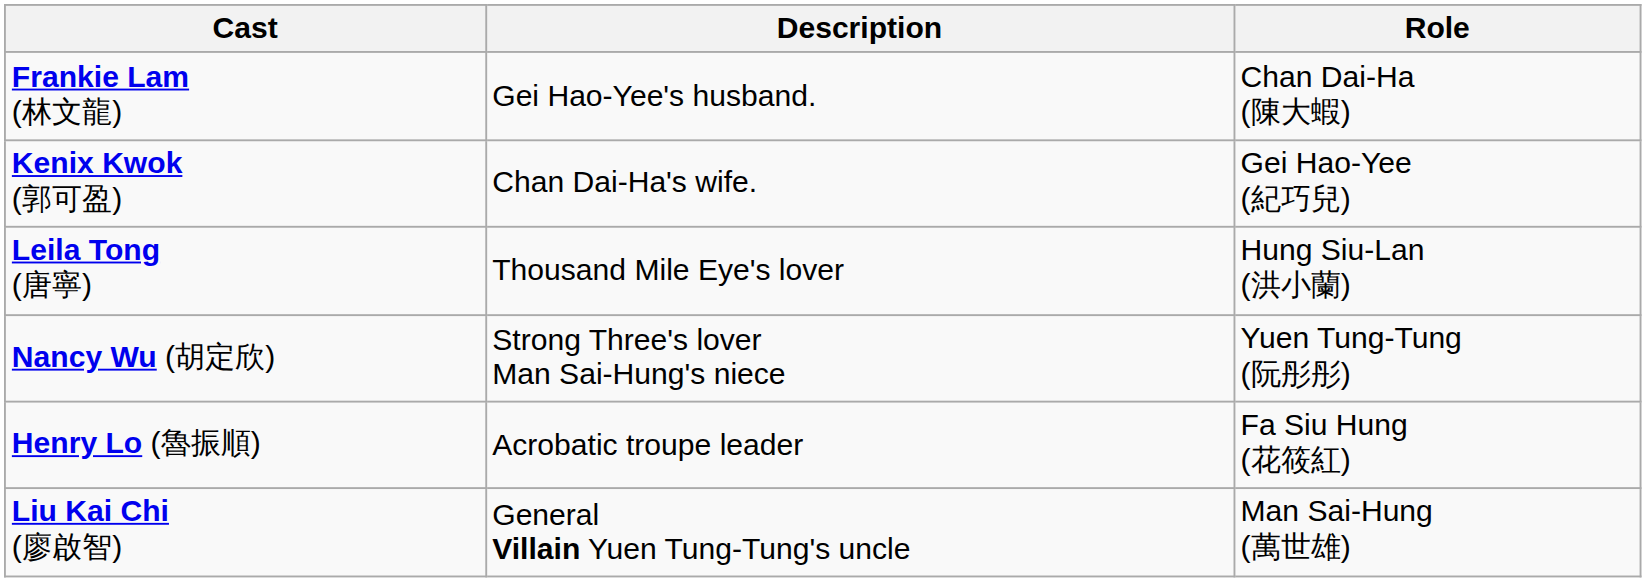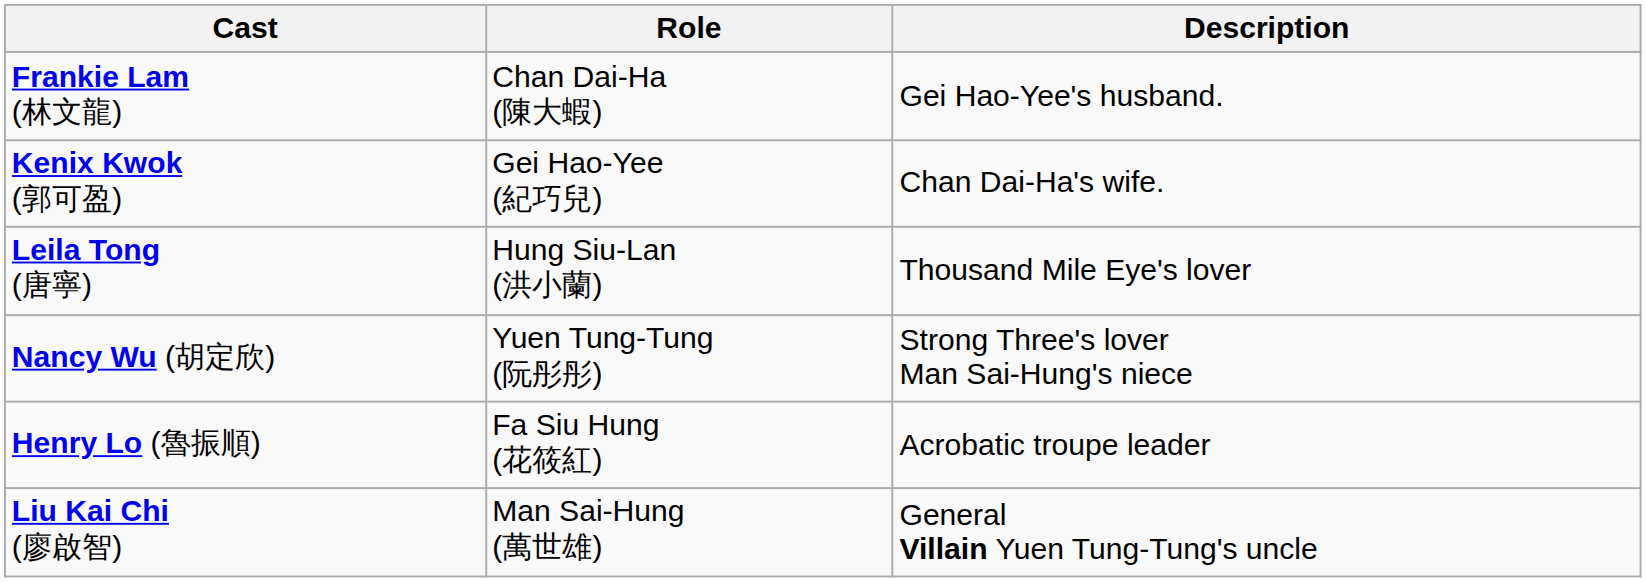columns swapped: (1437, 28) <-> (859, 28)
